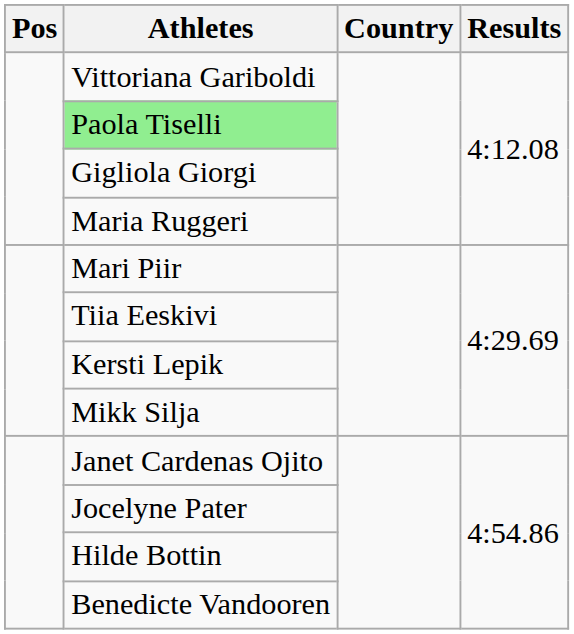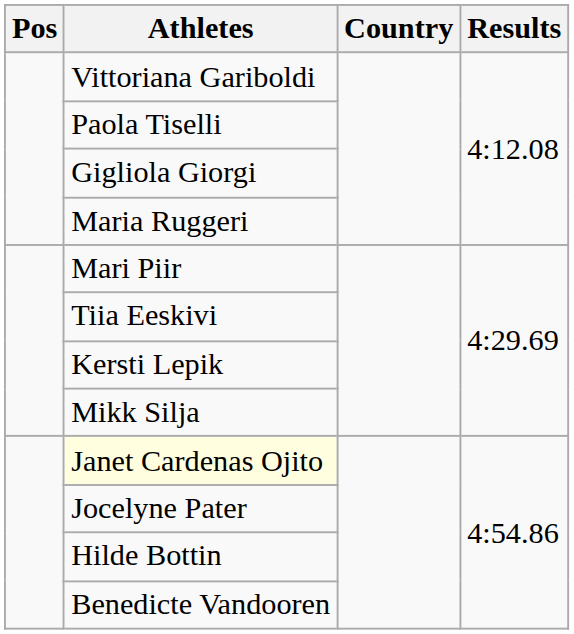(146, 124) lightgreen background -> (146, 124) no background
(197, 460) no background -> (197, 460) lightyellow background
